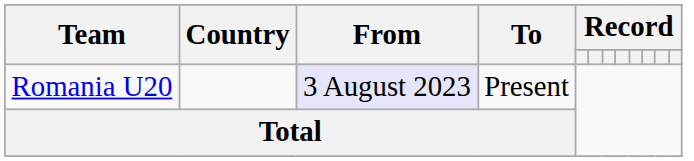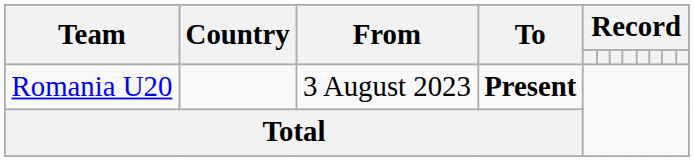(387, 86) lavender background -> (387, 86) no background
(527, 86) normal -> (530, 86) bold
